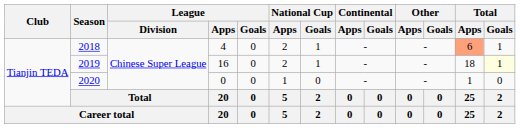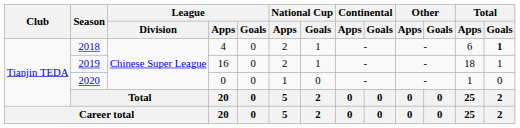(470, 47) lightsalmon background -> (470, 47) no background
(500, 47) normal -> (500, 47) bold
(500, 64) lightyellow background -> (500, 64) no background
